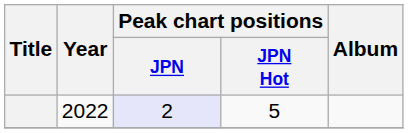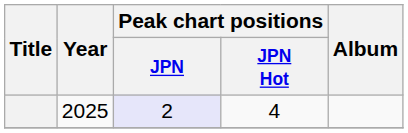(85, 111) 2022 -> (85, 111) 2025
(274, 111) 5 -> (274, 111) 4
